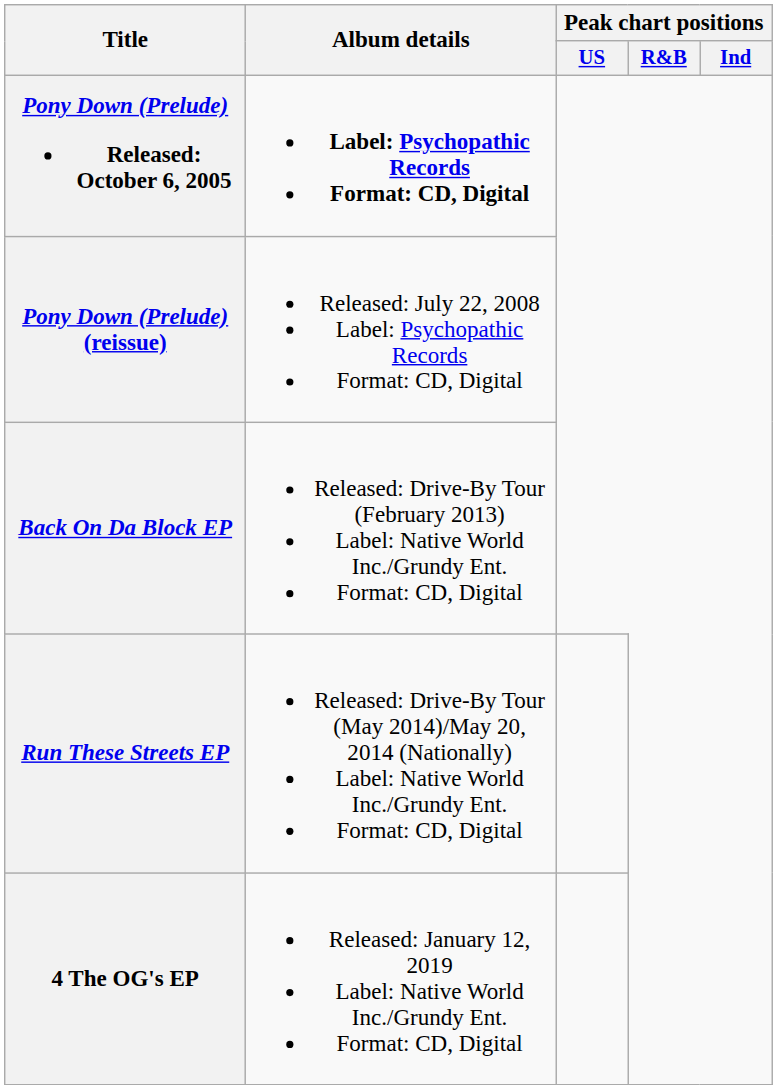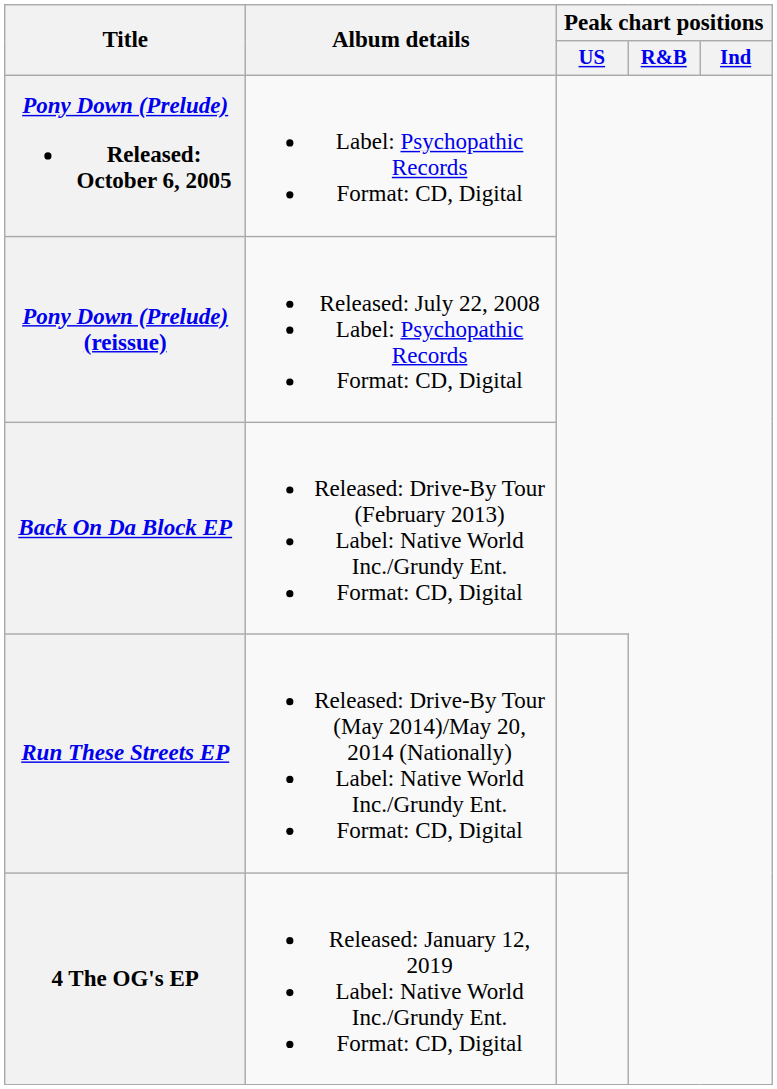(401, 169) bold -> (401, 169) normal
